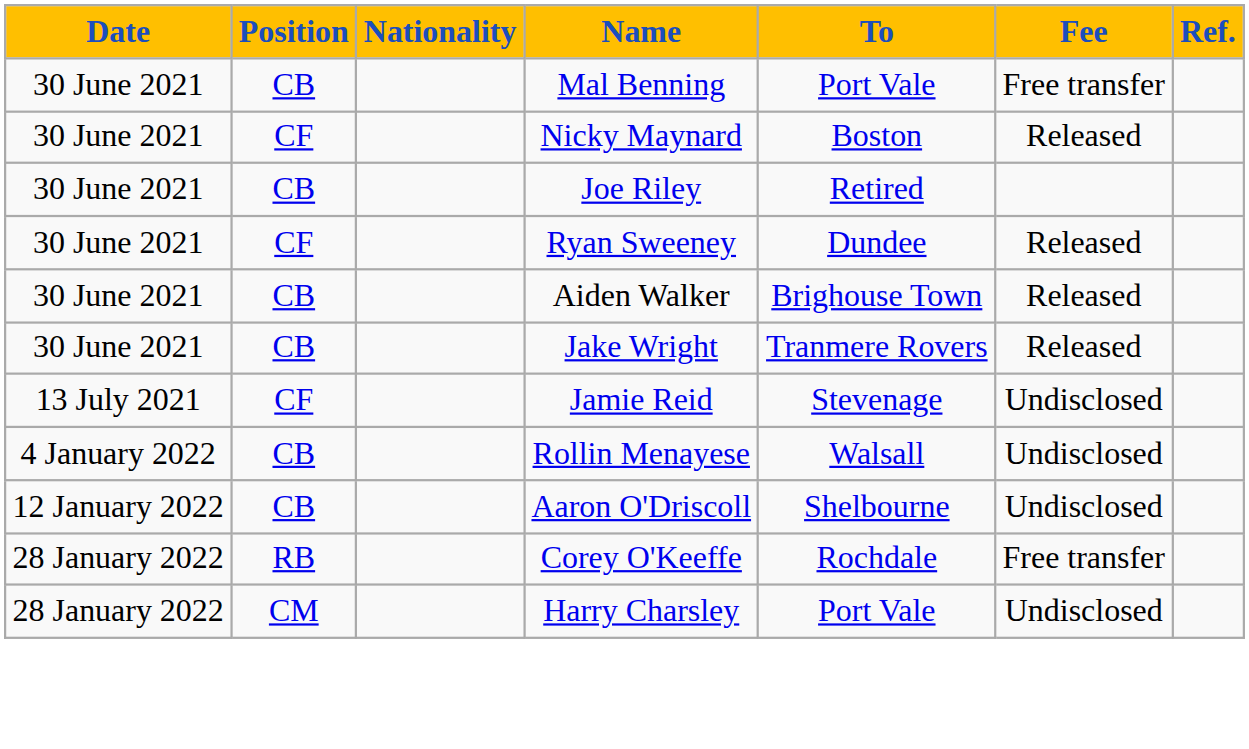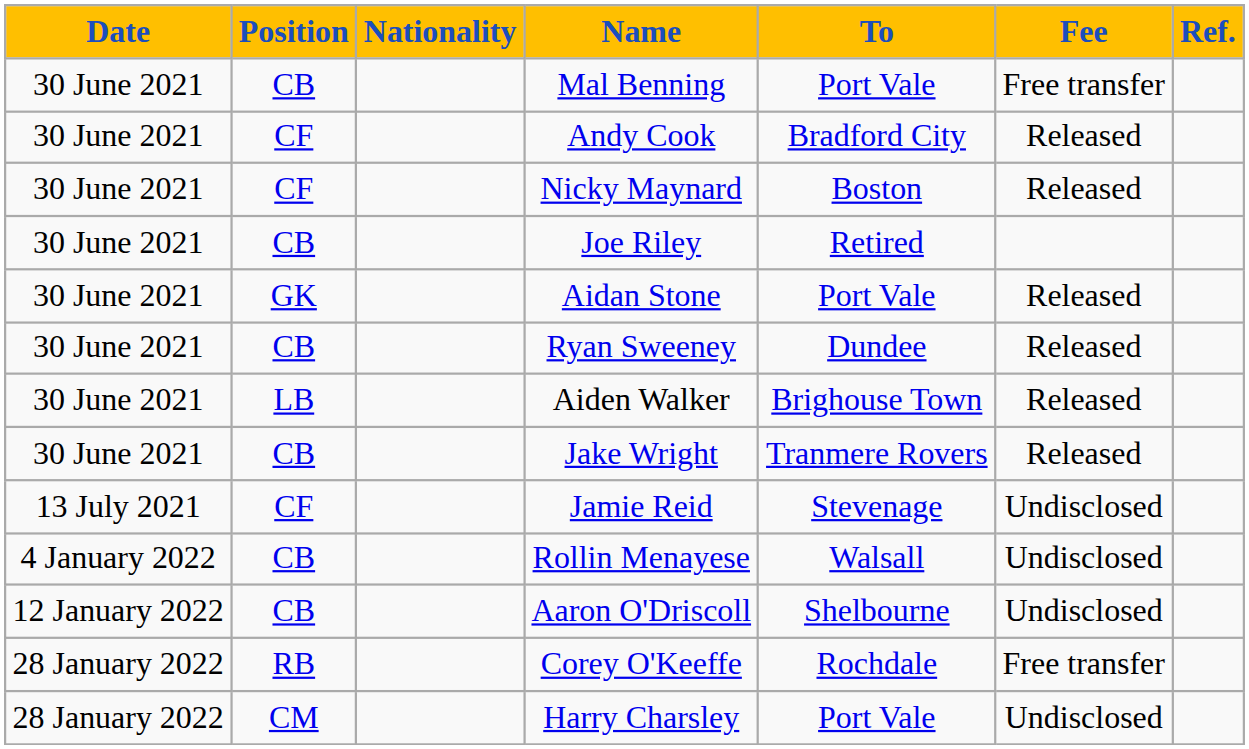+ row: (641, 136)
+ row: (641, 294)
(294, 242) CF -> (294, 347) CB
(294, 294) CB -> (294, 400) LB
